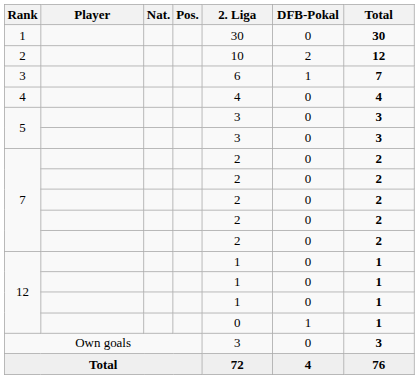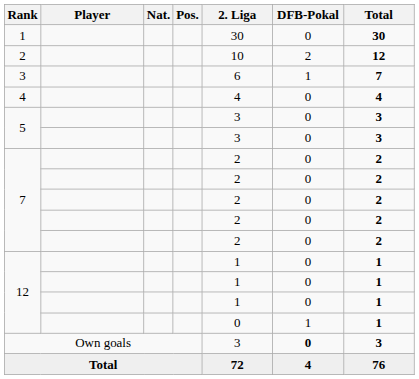(308, 343) normal -> (308, 343) bold
